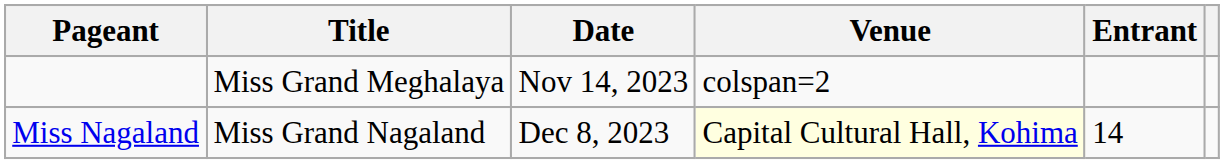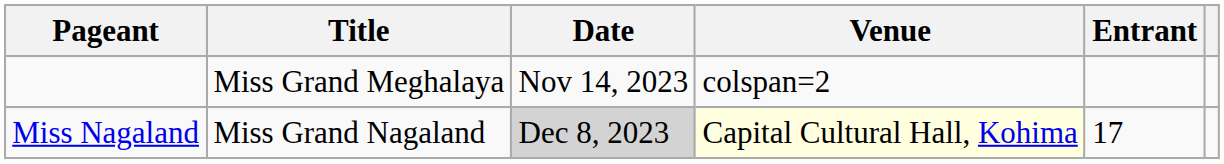(594, 132) no background -> (594, 132) lightgrey background
(1108, 132) 14 -> (1108, 132) 17
